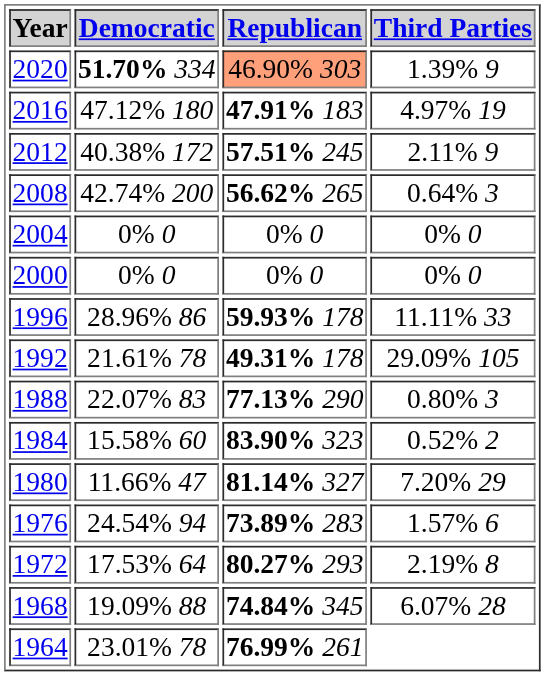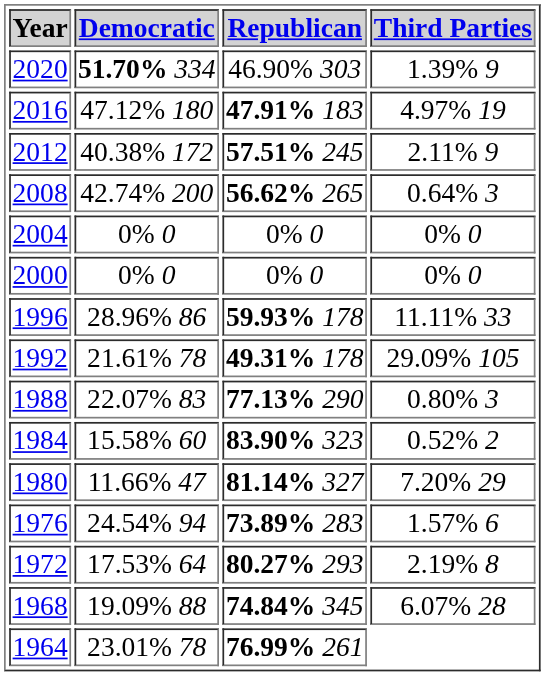(295, 69) lightsalmon background -> (295, 69) no background
